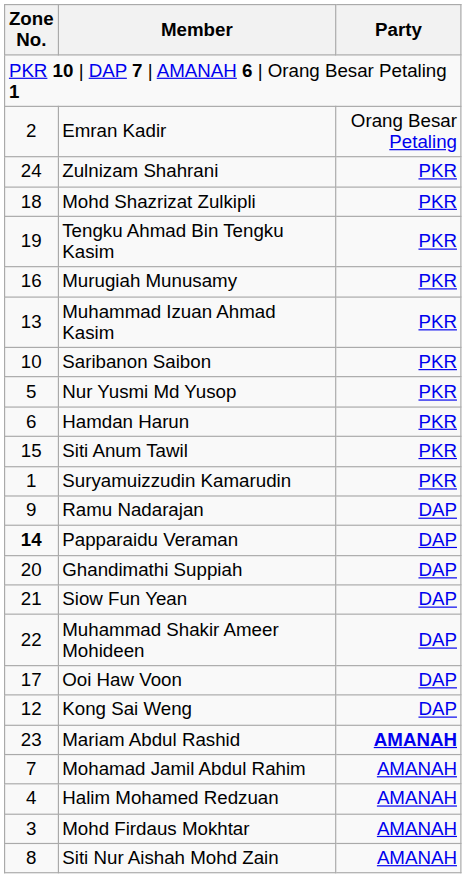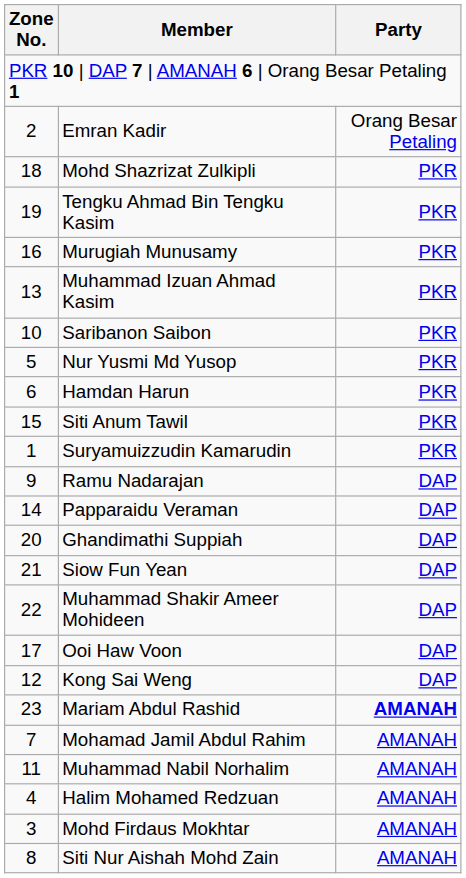- row: (140, 171)
(31, 540) bold -> (31, 510) normal
+ row: (176, 769)
